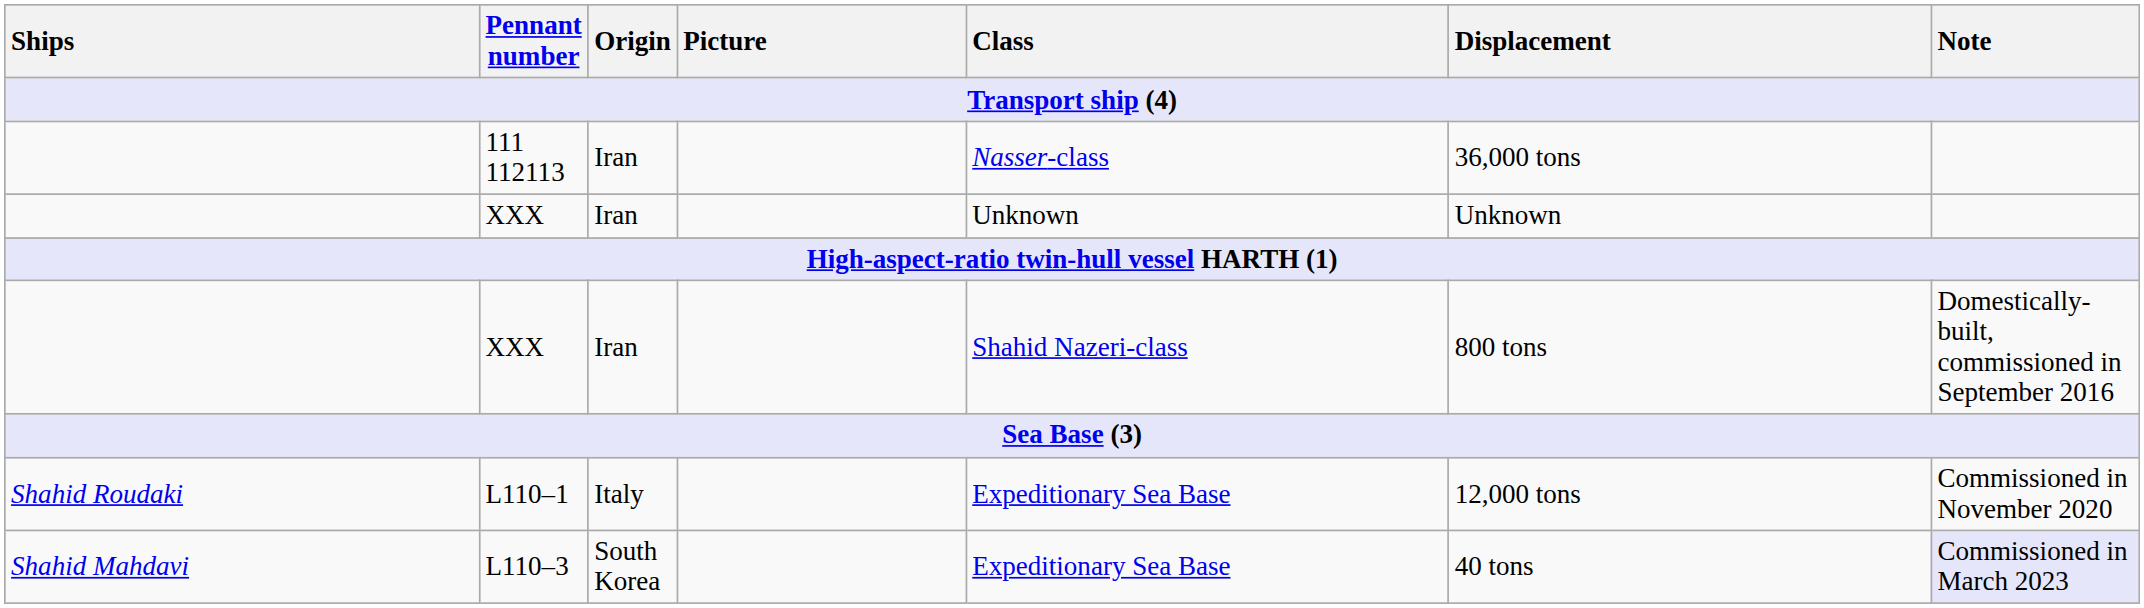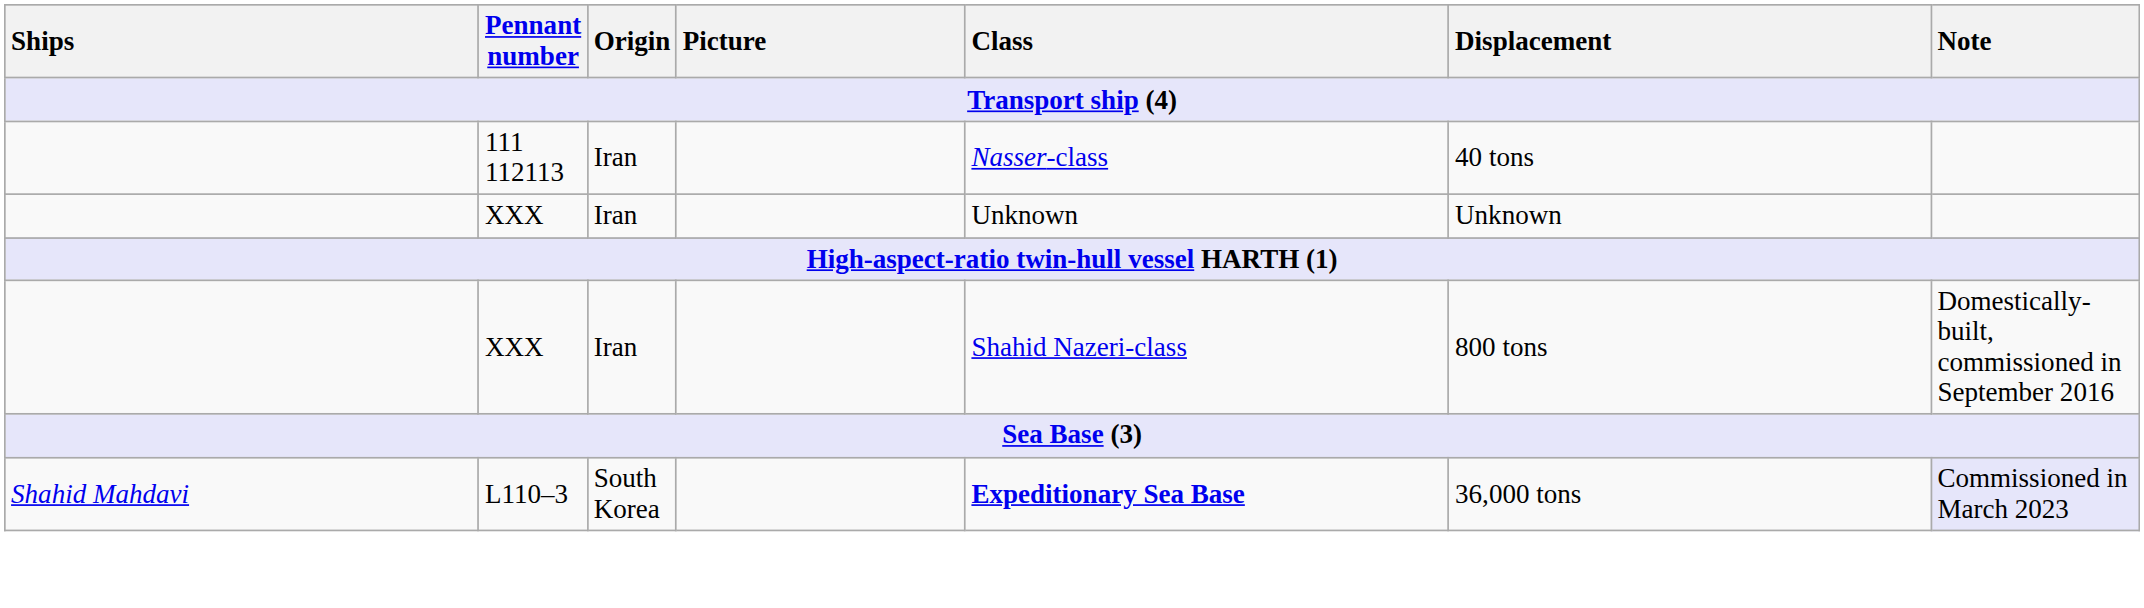(1518, 157) 36,000 tons -> (1495, 157) 40 tons
- row: (97, 493)
(1101, 566) normal -> (1108, 493) bold
(1494, 566) 40 tons -> (1518, 493) 36,000 tons
